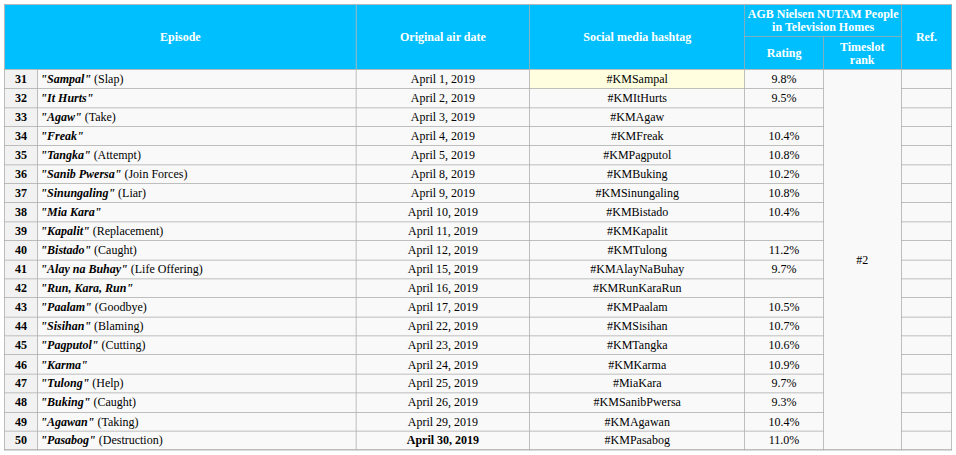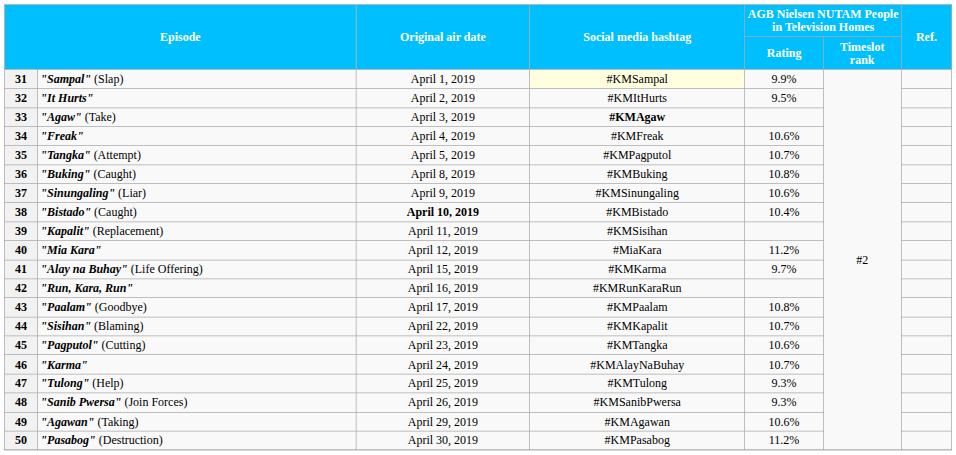(784, 79) 9.8% -> (784, 79) 9.9%
(637, 117) normal -> (637, 117) bold
(784, 136) 10.4% -> (784, 136) 10.6%
(784, 155) 10.8% -> (784, 155) 10.7%
(114, 174) "Sanib Pwersa" (Join Forces) -> (88, 174) "Buking" (Caught)
(784, 174) 10.2% -> (784, 174) 10.8%
(784, 193) 10.8% -> (784, 193) 10.6%
(71, 212) "Mia Kara" -> (89, 212) "Bistado" (Caught)
(443, 212) normal -> (443, 212) bold
(637, 231) #KMKapalit -> (637, 231) #KMSisihan
(89, 250) "Bistado" (Caught) -> (71, 250) "Mia Kara"
(637, 250) #KMTulong -> (637, 250) #MiaKara
(637, 269) #KMAlayNaBuhay -> (637, 269) #KMKarma
(784, 307) 10.5% -> (784, 307) 10.8%
(637, 326) #KMSisihan -> (637, 326) #KMKapalit
(637, 364) #KMKarma -> (637, 364) #KMAlayNaBuhay
(784, 364) 10.9% -> (784, 364) 10.7%
(637, 383) #MiaKara -> (637, 383) #KMTulong
(784, 383) 9.7% -> (784, 383) 9.3%
(88, 402) "Buking" (Caught) -> (114, 402) "Sanib Pwersa" (Join Forces)
(784, 421) 10.4% -> (784, 421) 10.6%
(443, 440) bold -> (443, 440) normal
(784, 440) 11.0% -> (784, 440) 11.2%
